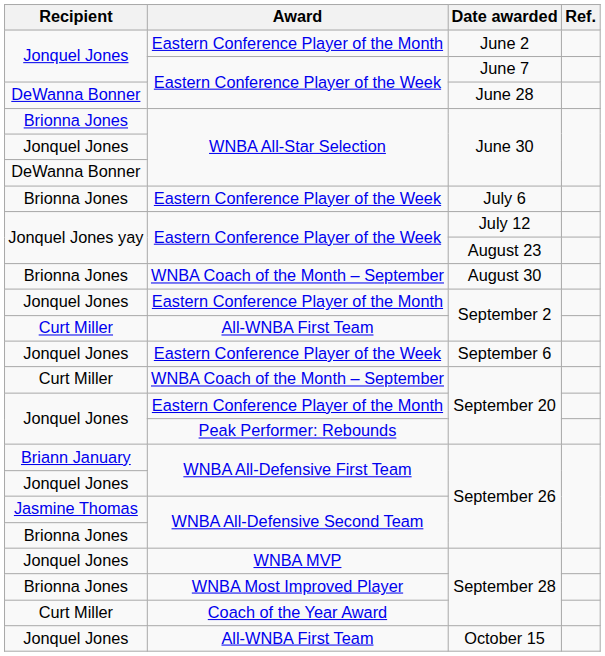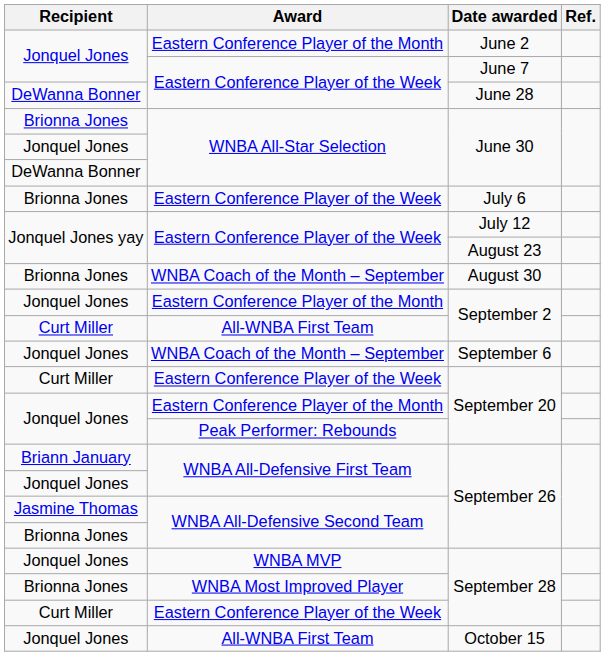(297, 353) Eastern Conference Player of the Week -> (297, 353) WNBA Coach of the Month – September
(297, 379) WNBA Coach of the Month – September -> (297, 379) Eastern Conference Player of the Week
(297, 612) Coach of the Year Award -> (297, 612) Eastern Conference Player of the Week
